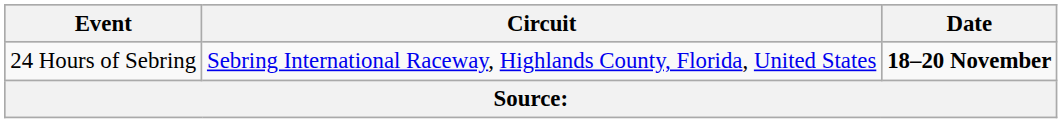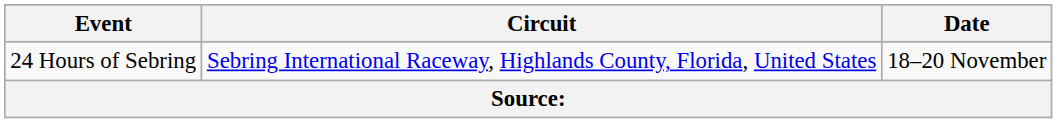(969, 60) bold -> (967, 60) normal
